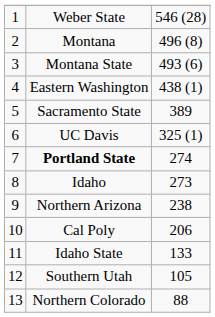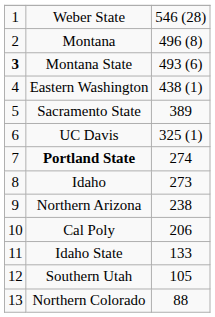(15, 64) normal -> (15, 64) bold
